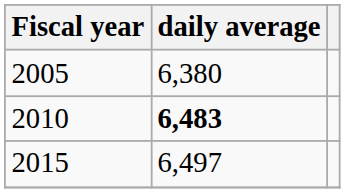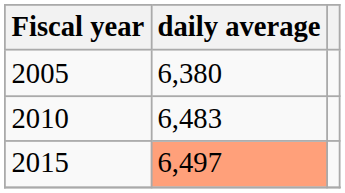(190, 118) bold -> (190, 118) normal
(190, 163) no background -> (190, 163) lightsalmon background
